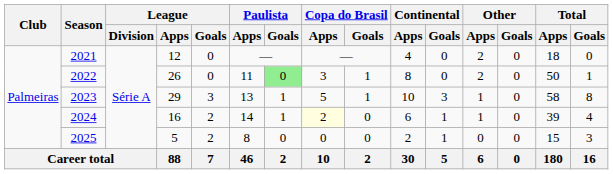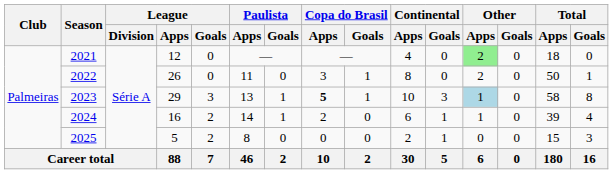(481, 55) no background -> (481, 55) lightgreen background
(283, 76) lightgreen background -> (283, 76) no background
(323, 96) normal -> (323, 96) bold
(481, 96) no background -> (481, 96) lightblue background
(323, 117) lightyellow background -> (323, 117) no background
